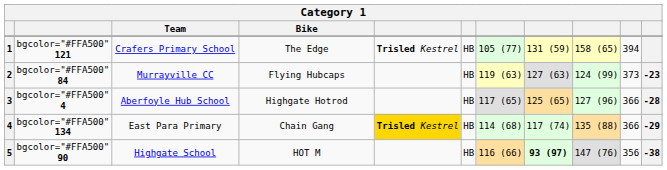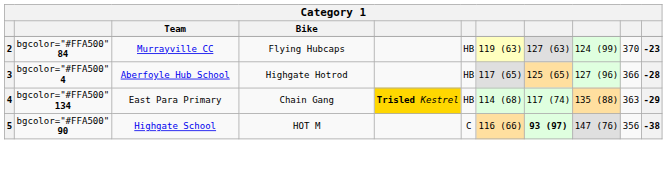- row: (63, 50)
(631, 75) 373 -> (631, 49) 370
(631, 127) 366 -> (631, 101) 363
(469, 153) HB -> (469, 126) C
